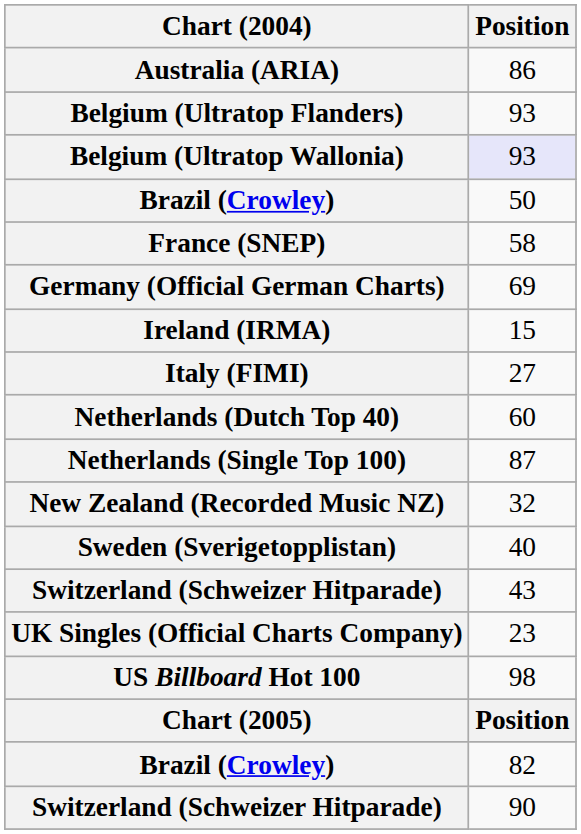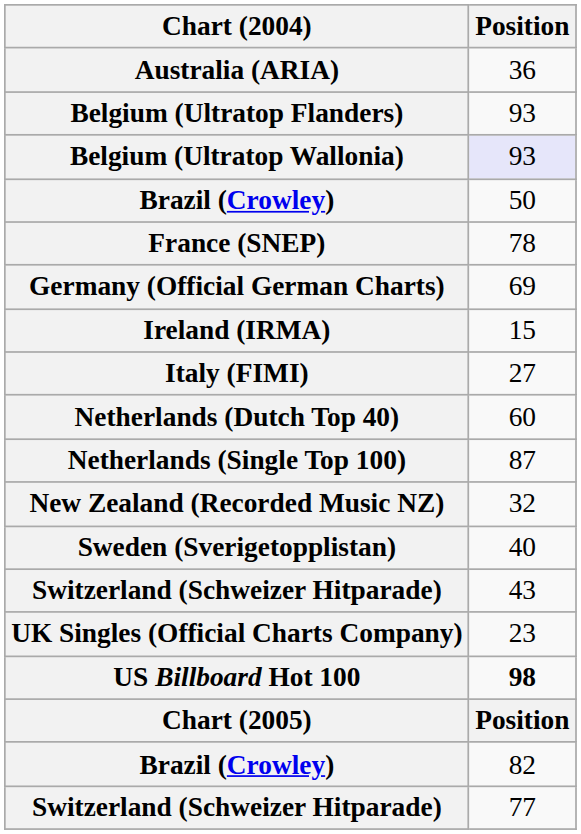(522, 69) 86 -> (522, 69) 36
(522, 243) 58 -> (522, 243) 78
(522, 677) normal -> (522, 677) bold
(522, 807) 90 -> (522, 807) 77
